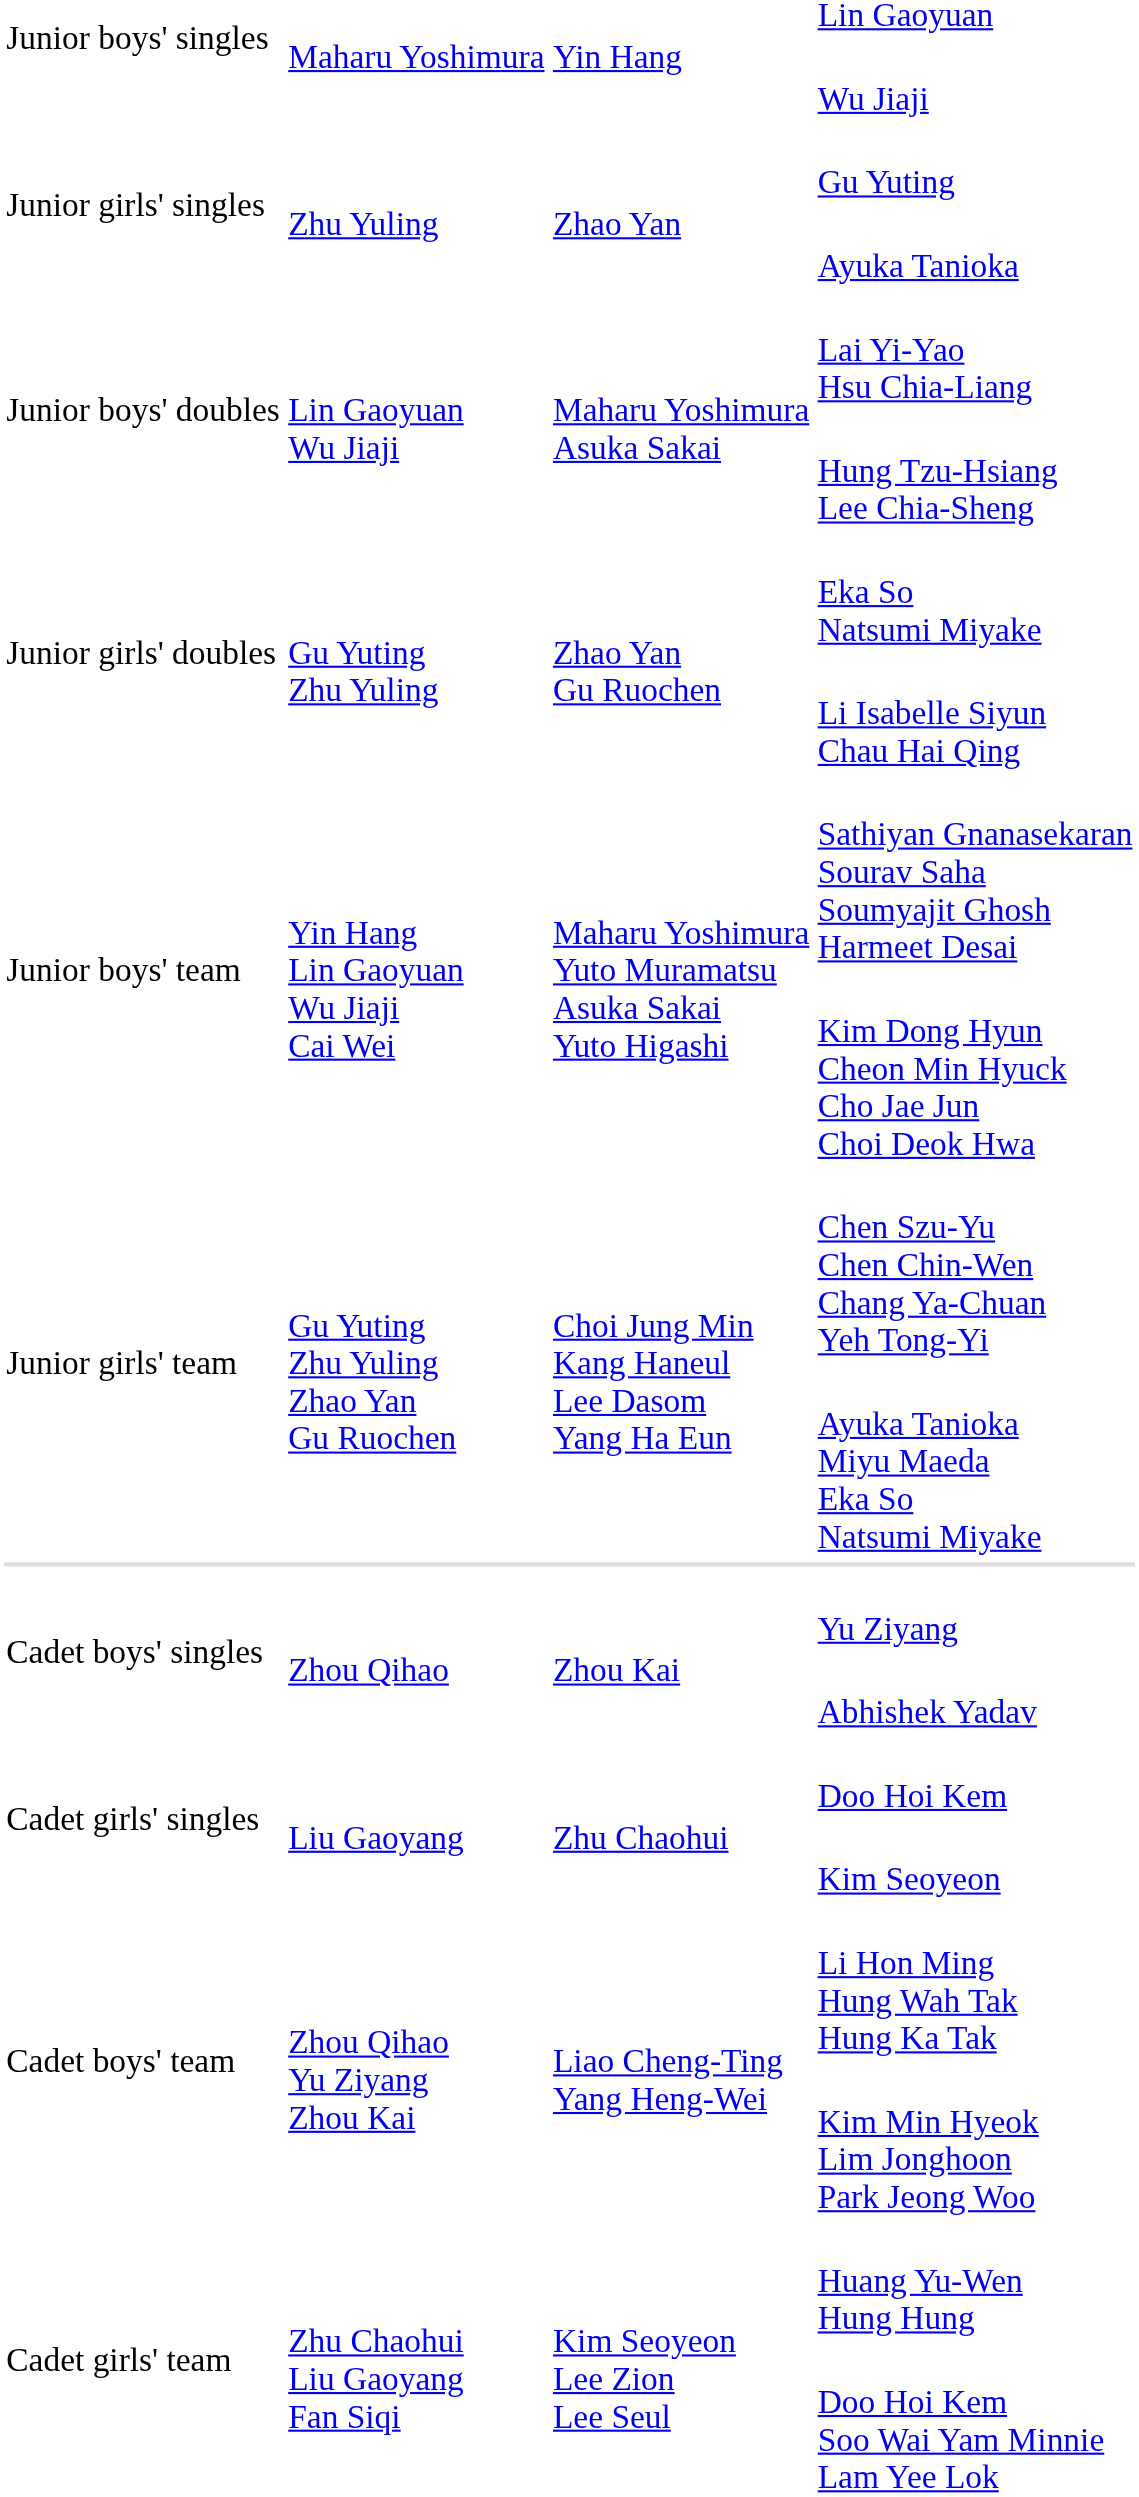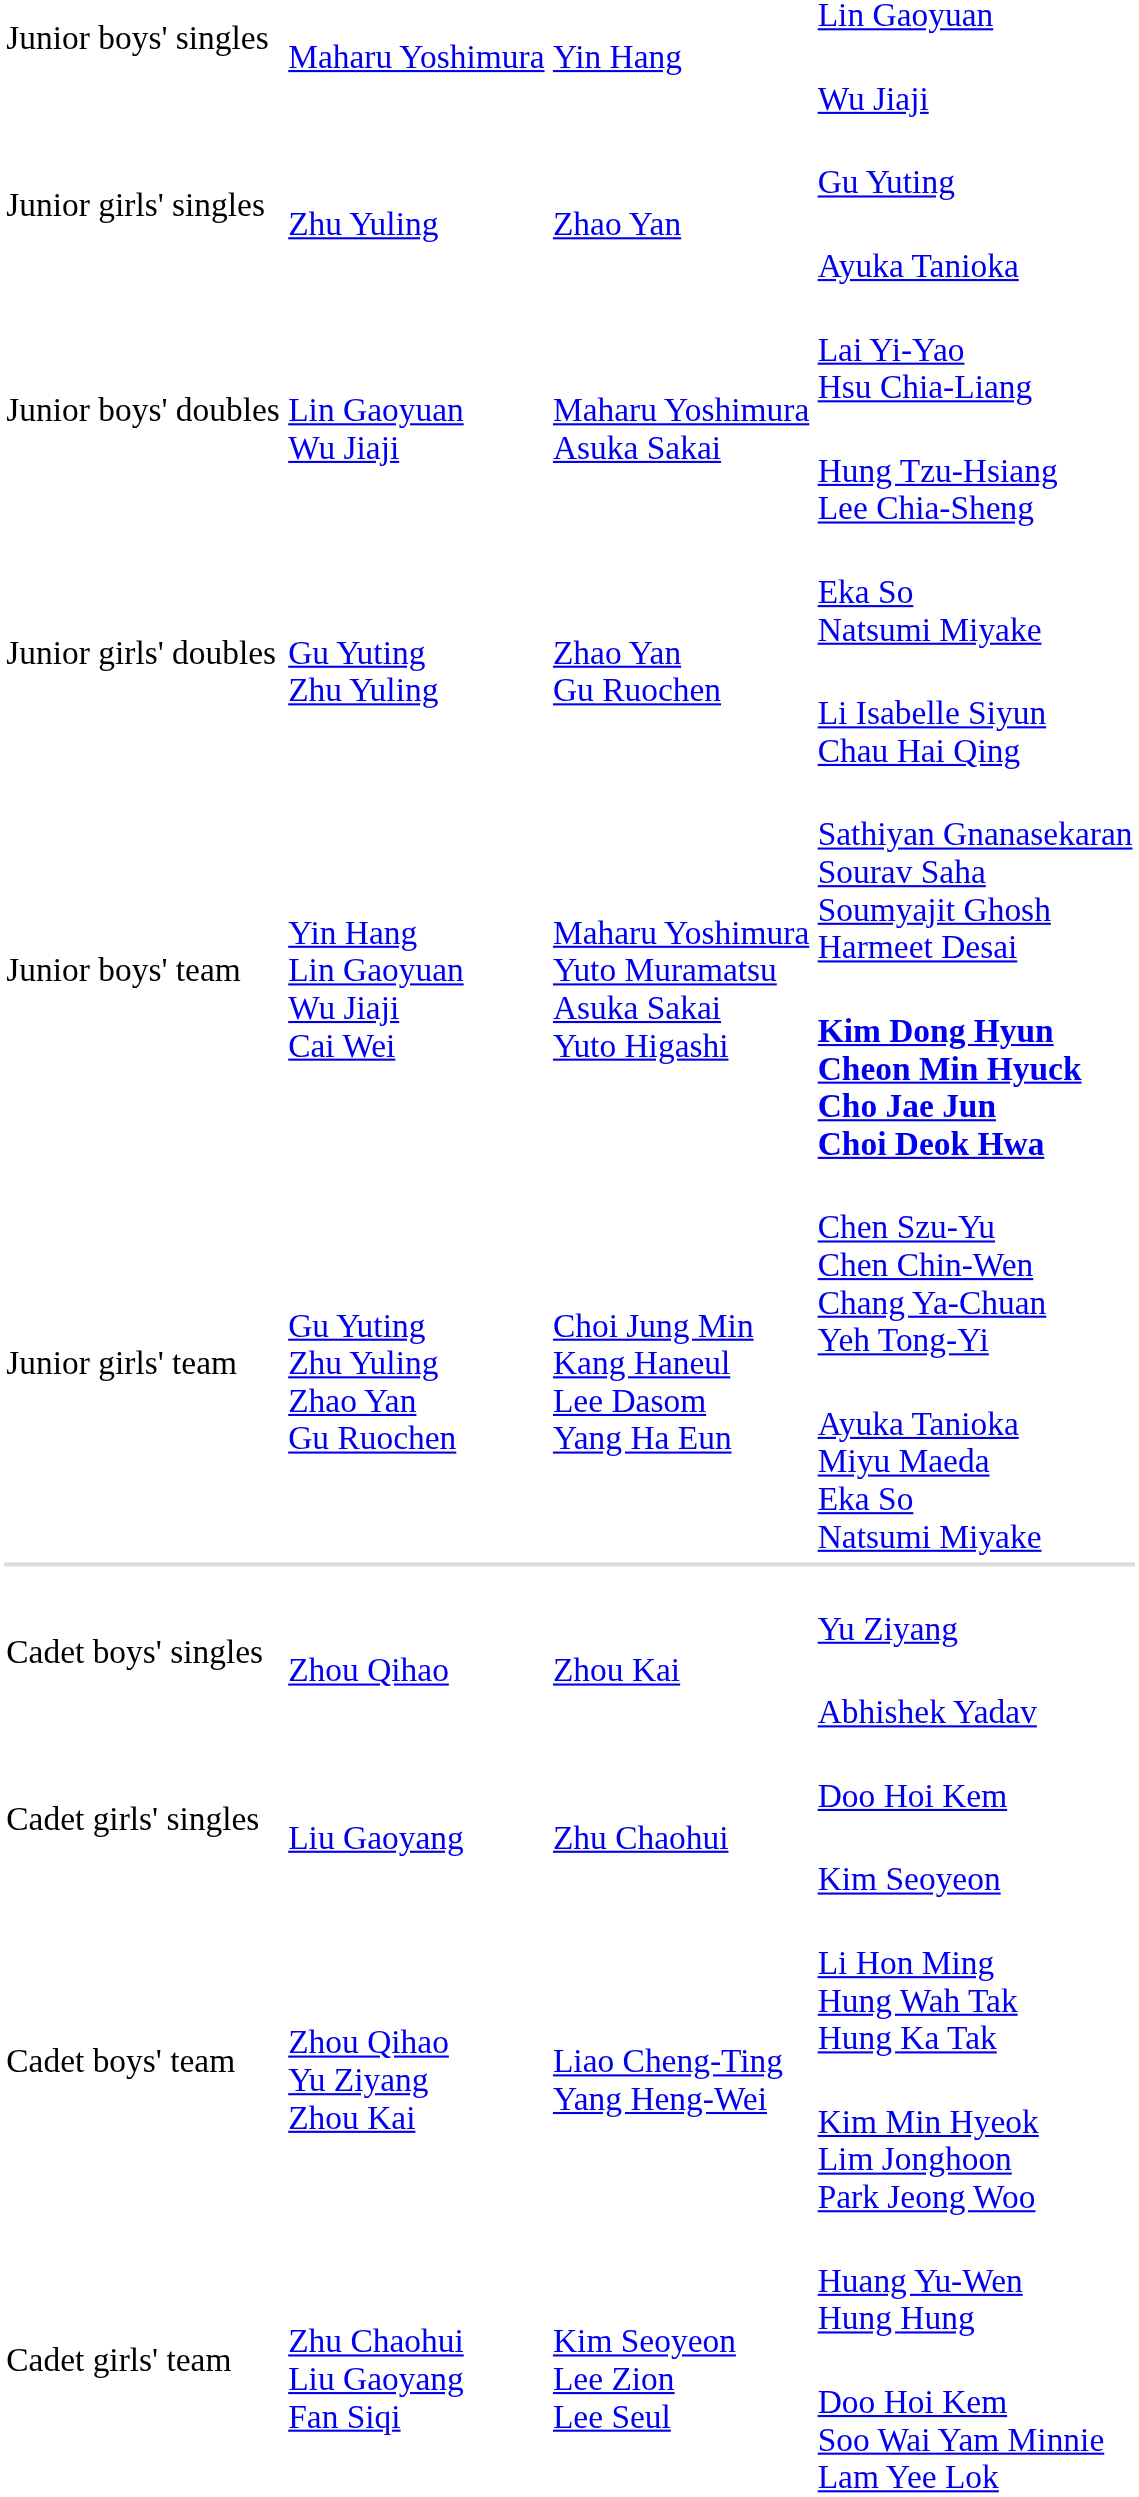(942, 1087) normal -> (950, 1087) bold
